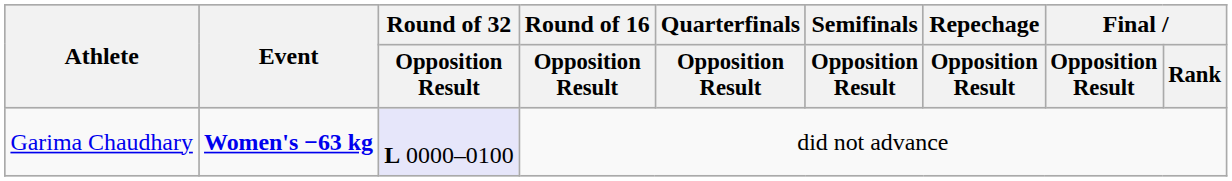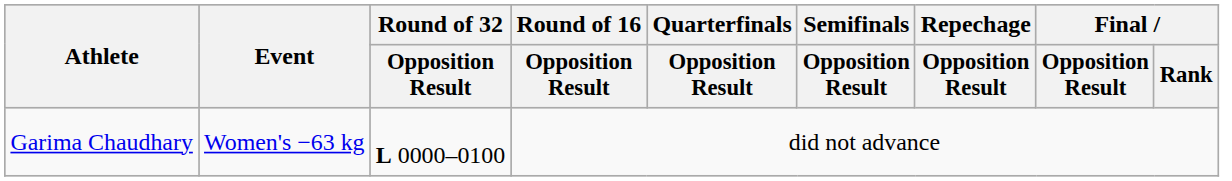(289, 141) bold -> (284, 141) normal
(449, 156) lavender background -> (440, 156) no background
